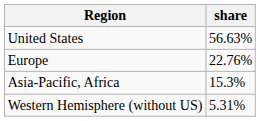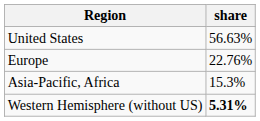(227, 104) normal -> (228, 104) bold
